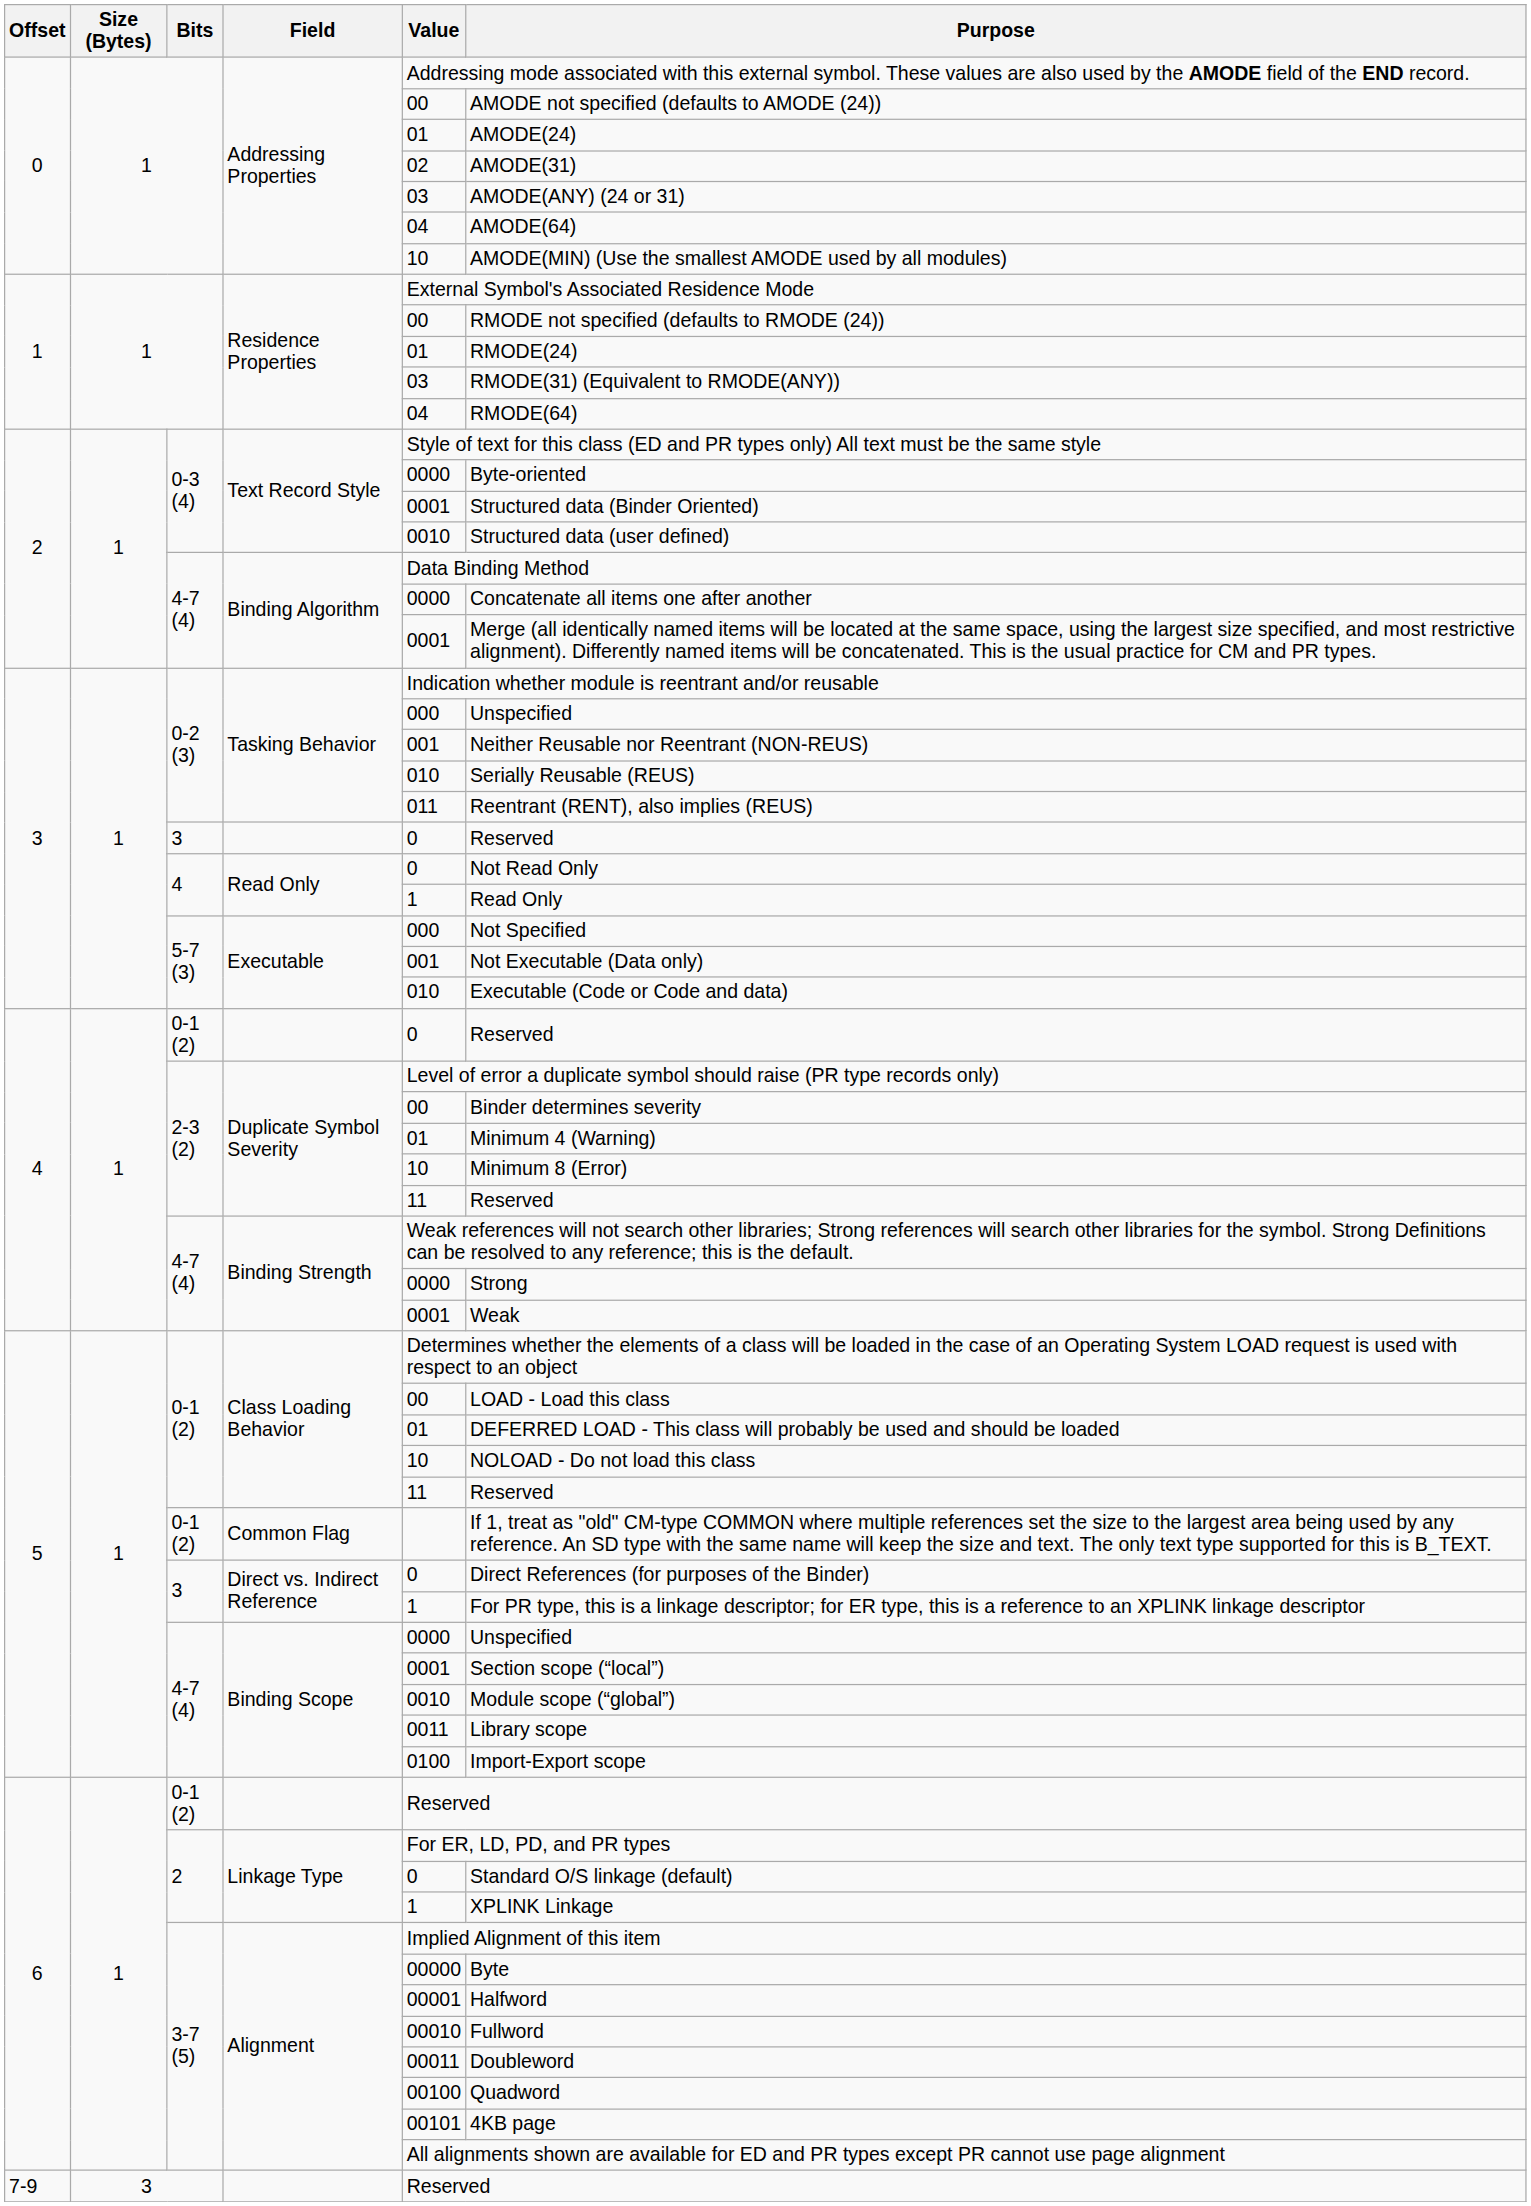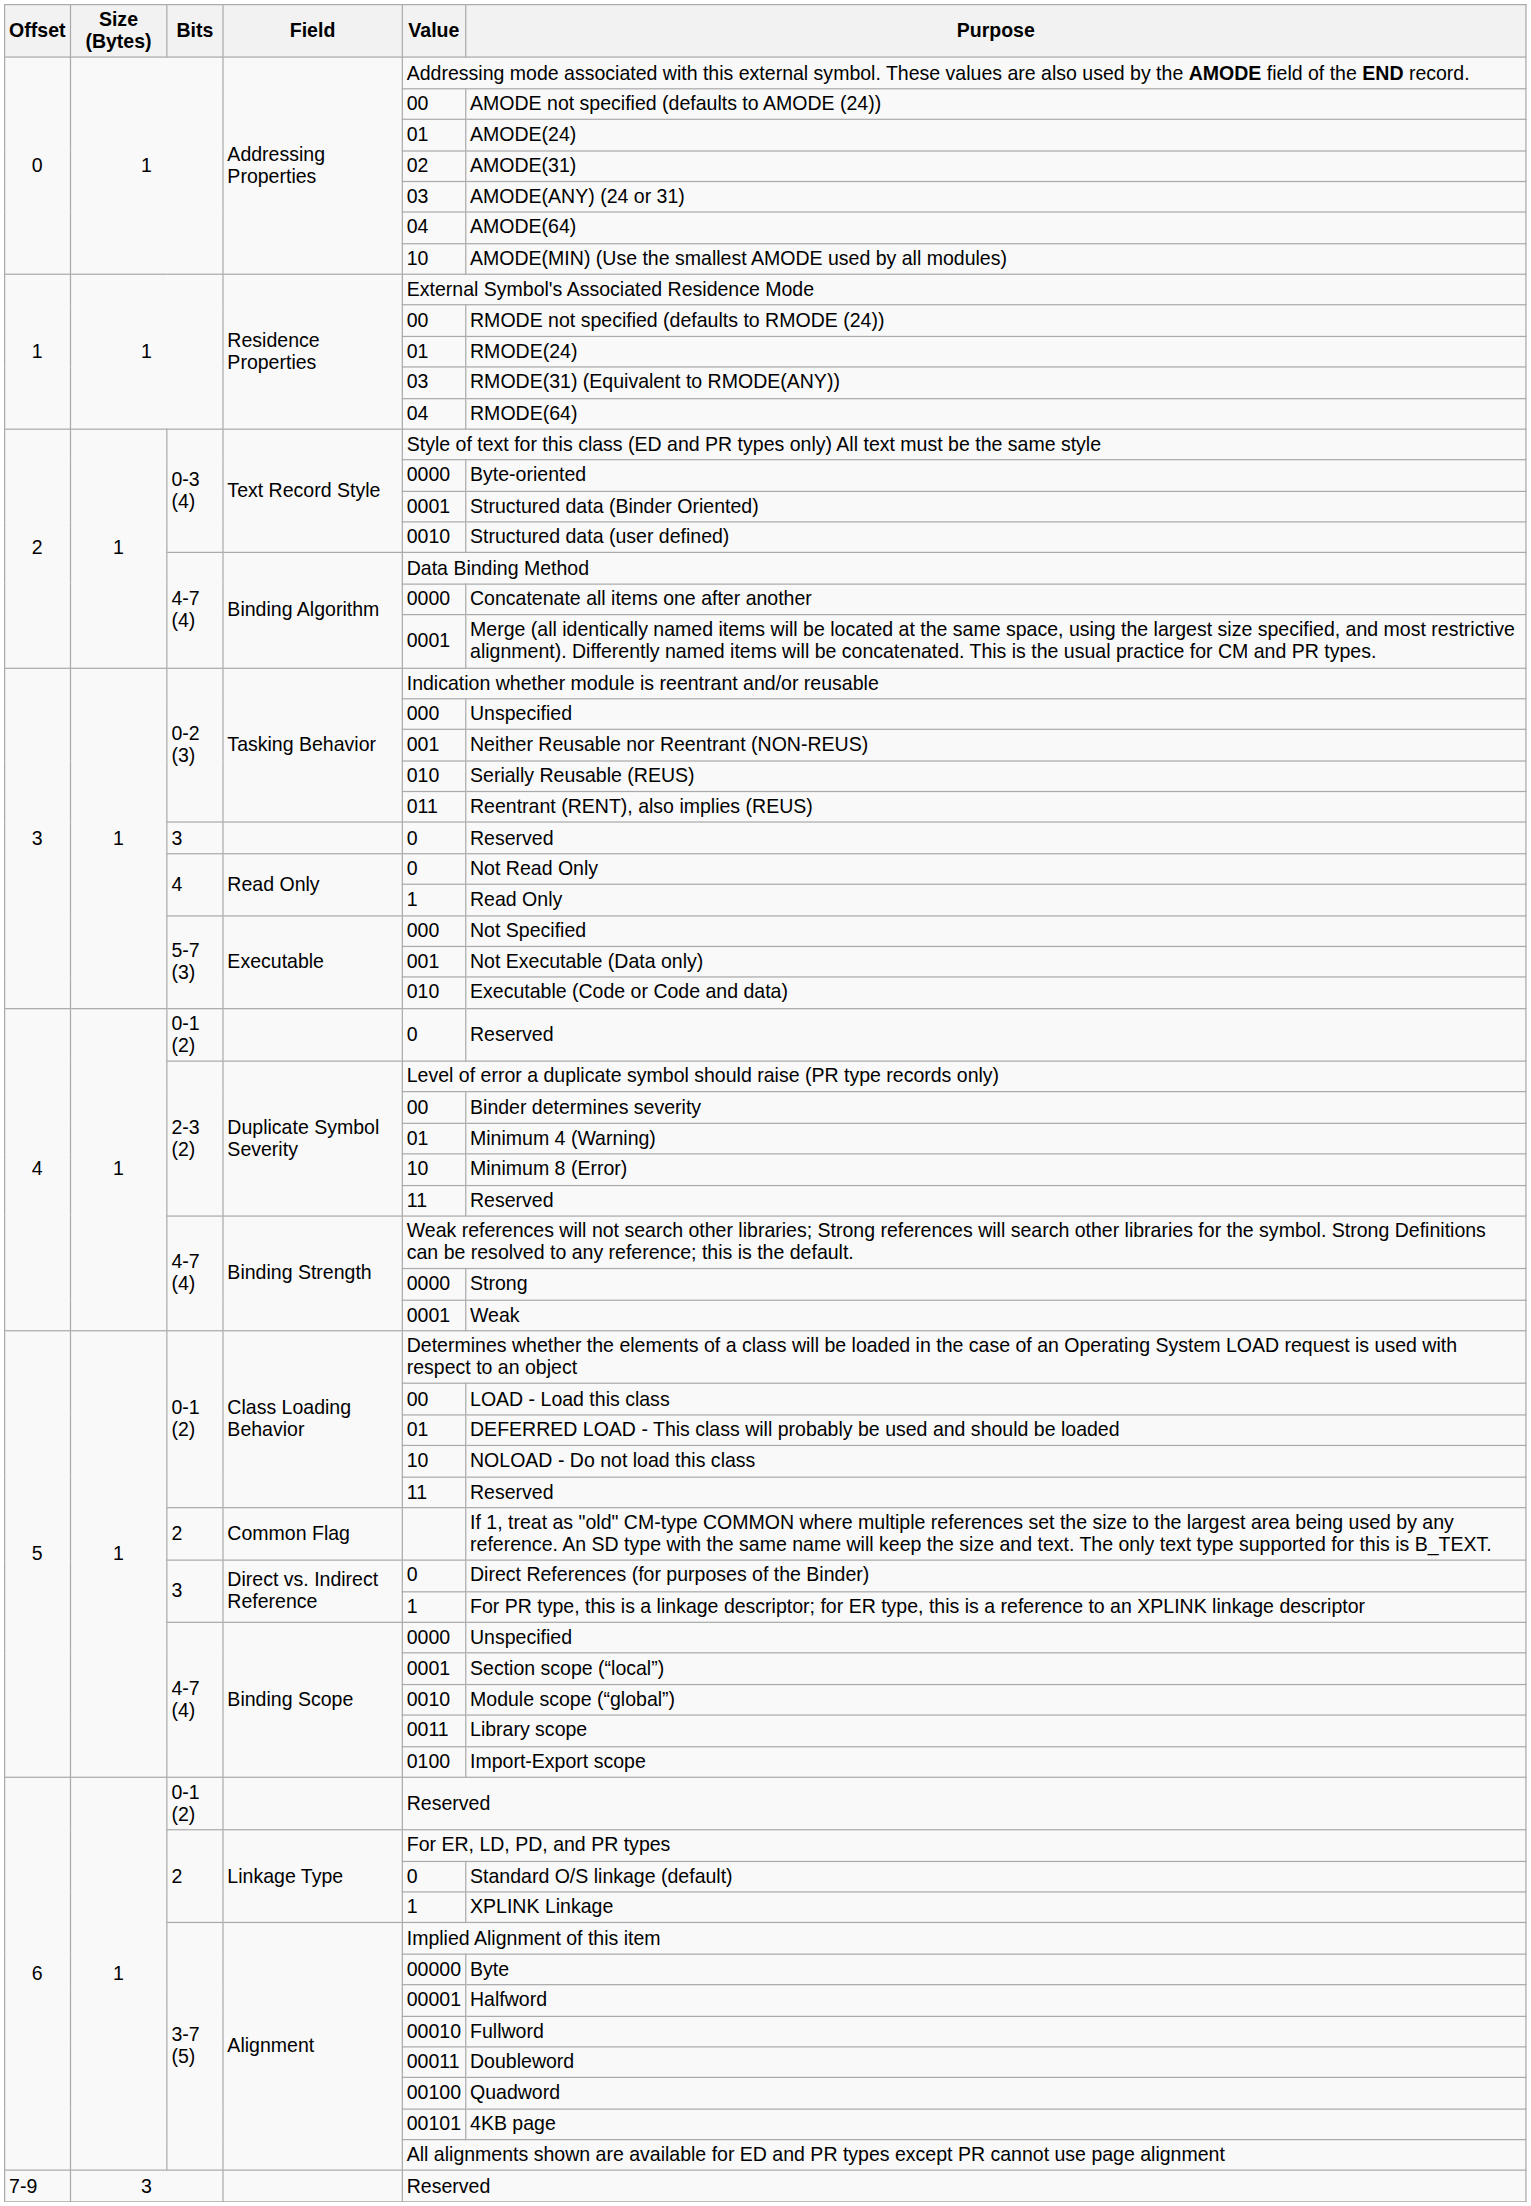(186, 1533) 0-1 (2) -> (177, 1533) 2
